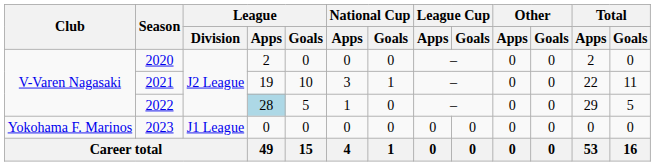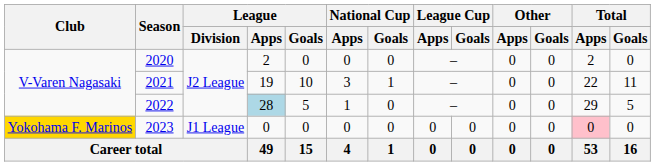(70, 127) no background -> (70, 127) gold background
(591, 127) no background -> (591, 127) pink background
